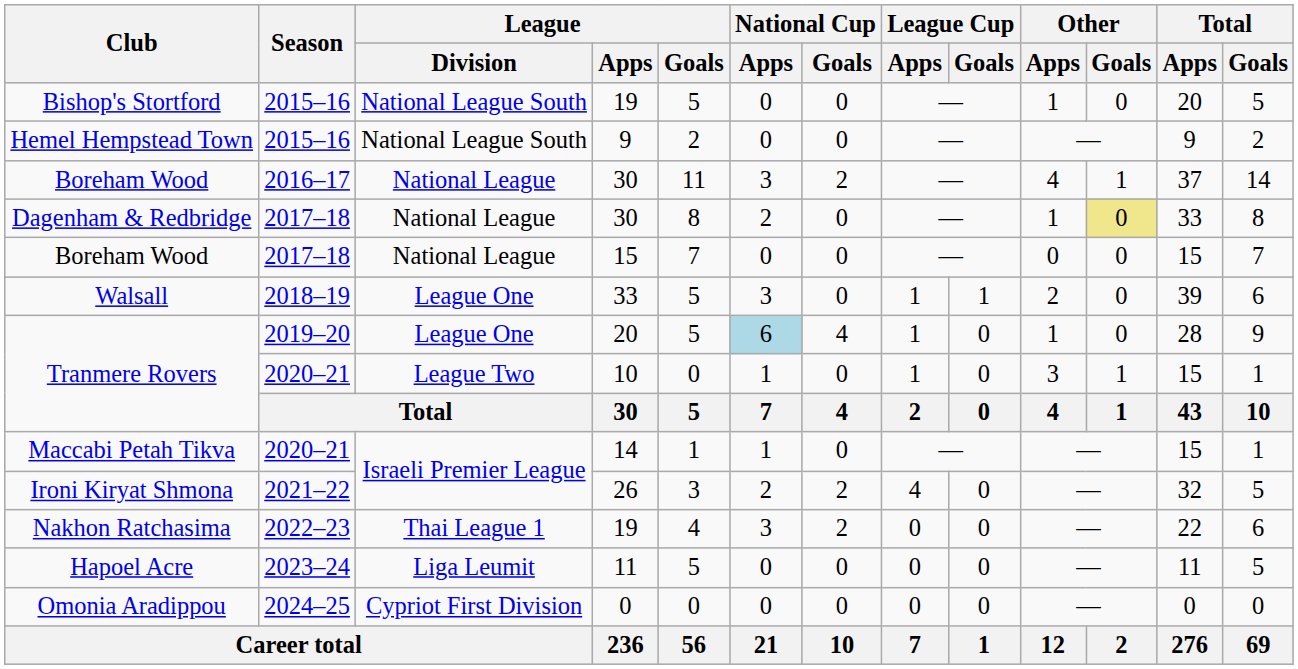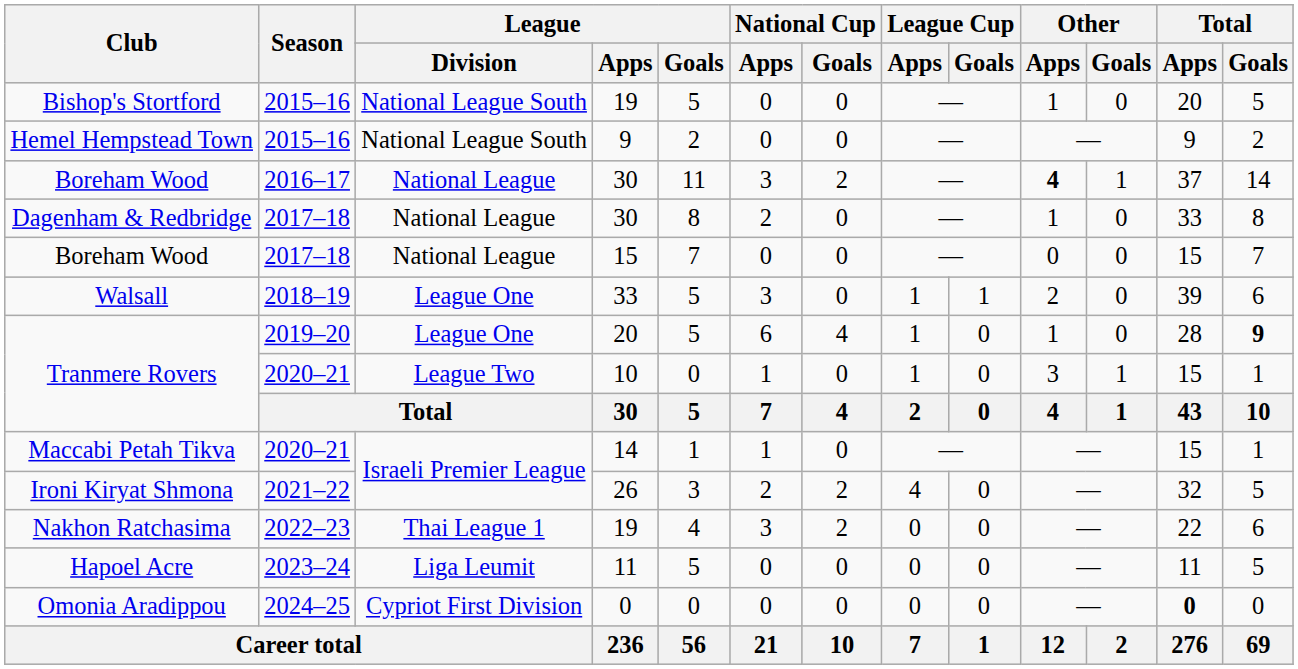(1053, 179) normal -> (1053, 179) bold
(1121, 218) khaki background -> (1121, 218) no background
(766, 334) lightblue background -> (766, 334) no background
(1258, 334) normal -> (1258, 334) bold
(1190, 606) normal -> (1190, 606) bold
